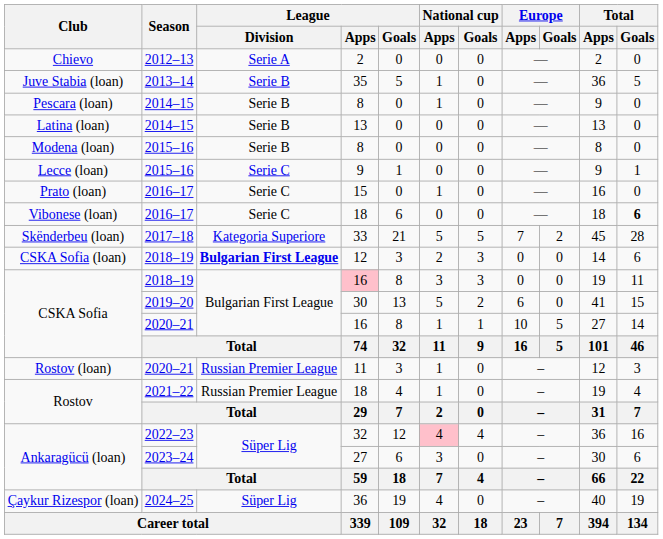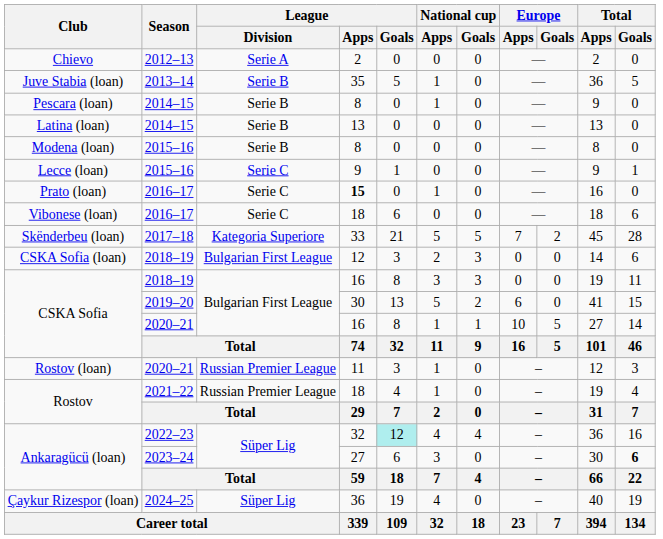(360, 192) normal -> (358, 192) bold
(637, 214) bold -> (635, 214) normal
(269, 258) bold -> (268, 258) normal
(360, 280) pink background -> (358, 280) no background
(399, 434) no background -> (397, 434) paleturquoise background
(439, 434) pink background -> (437, 434) no background
(637, 457) normal -> (635, 457) bold
